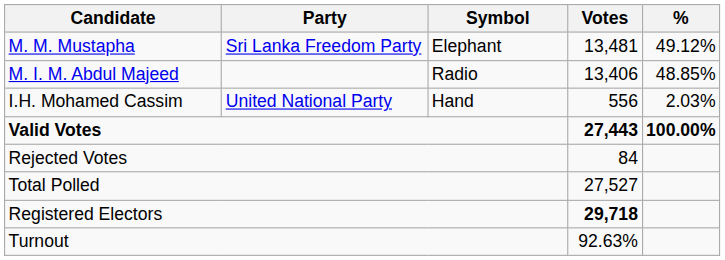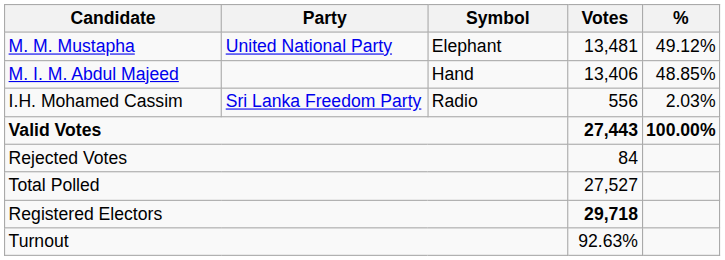(324, 46) Sri Lanka Freedom Party -> (309, 46) United National Party
(455, 74) Radio -> (453, 74) Hand
(309, 102) United National Party -> (324, 102) Sri Lanka Freedom Party
(453, 102) Hand -> (455, 102) Radio
